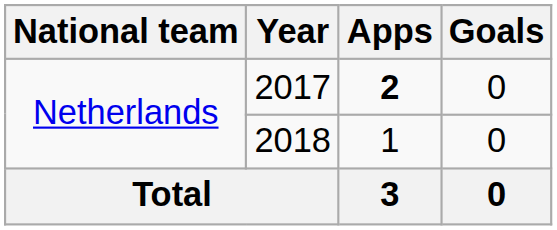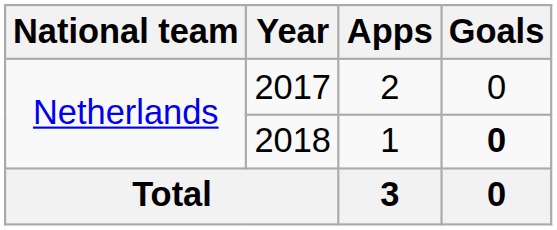(390, 86) bold -> (390, 86) normal
(496, 140) normal -> (496, 140) bold
